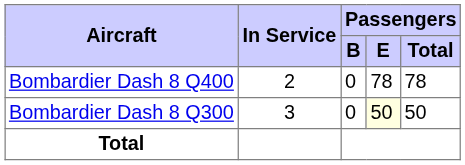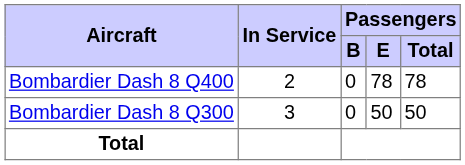(382, 113) lightyellow background -> (382, 113) no background
